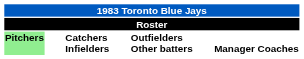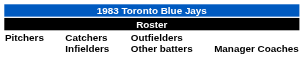(24, 38) lightgreen background -> (24, 38) no background
